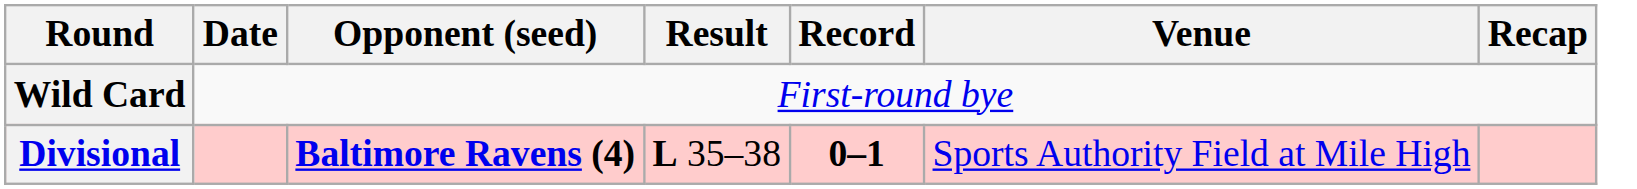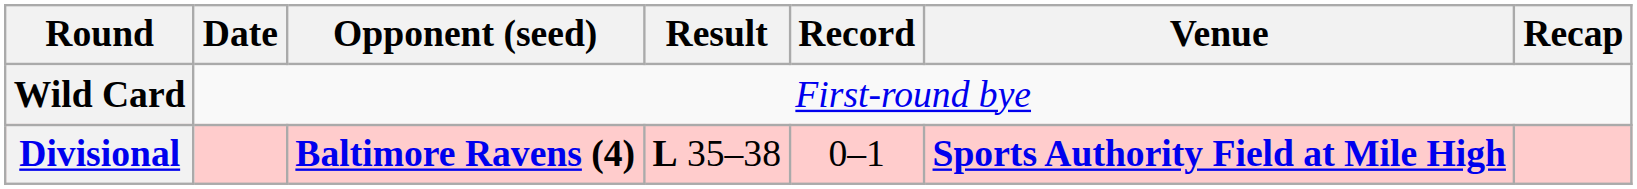(857, 153) bold -> (857, 153) normal
(1201, 153) normal -> (1219, 153) bold
